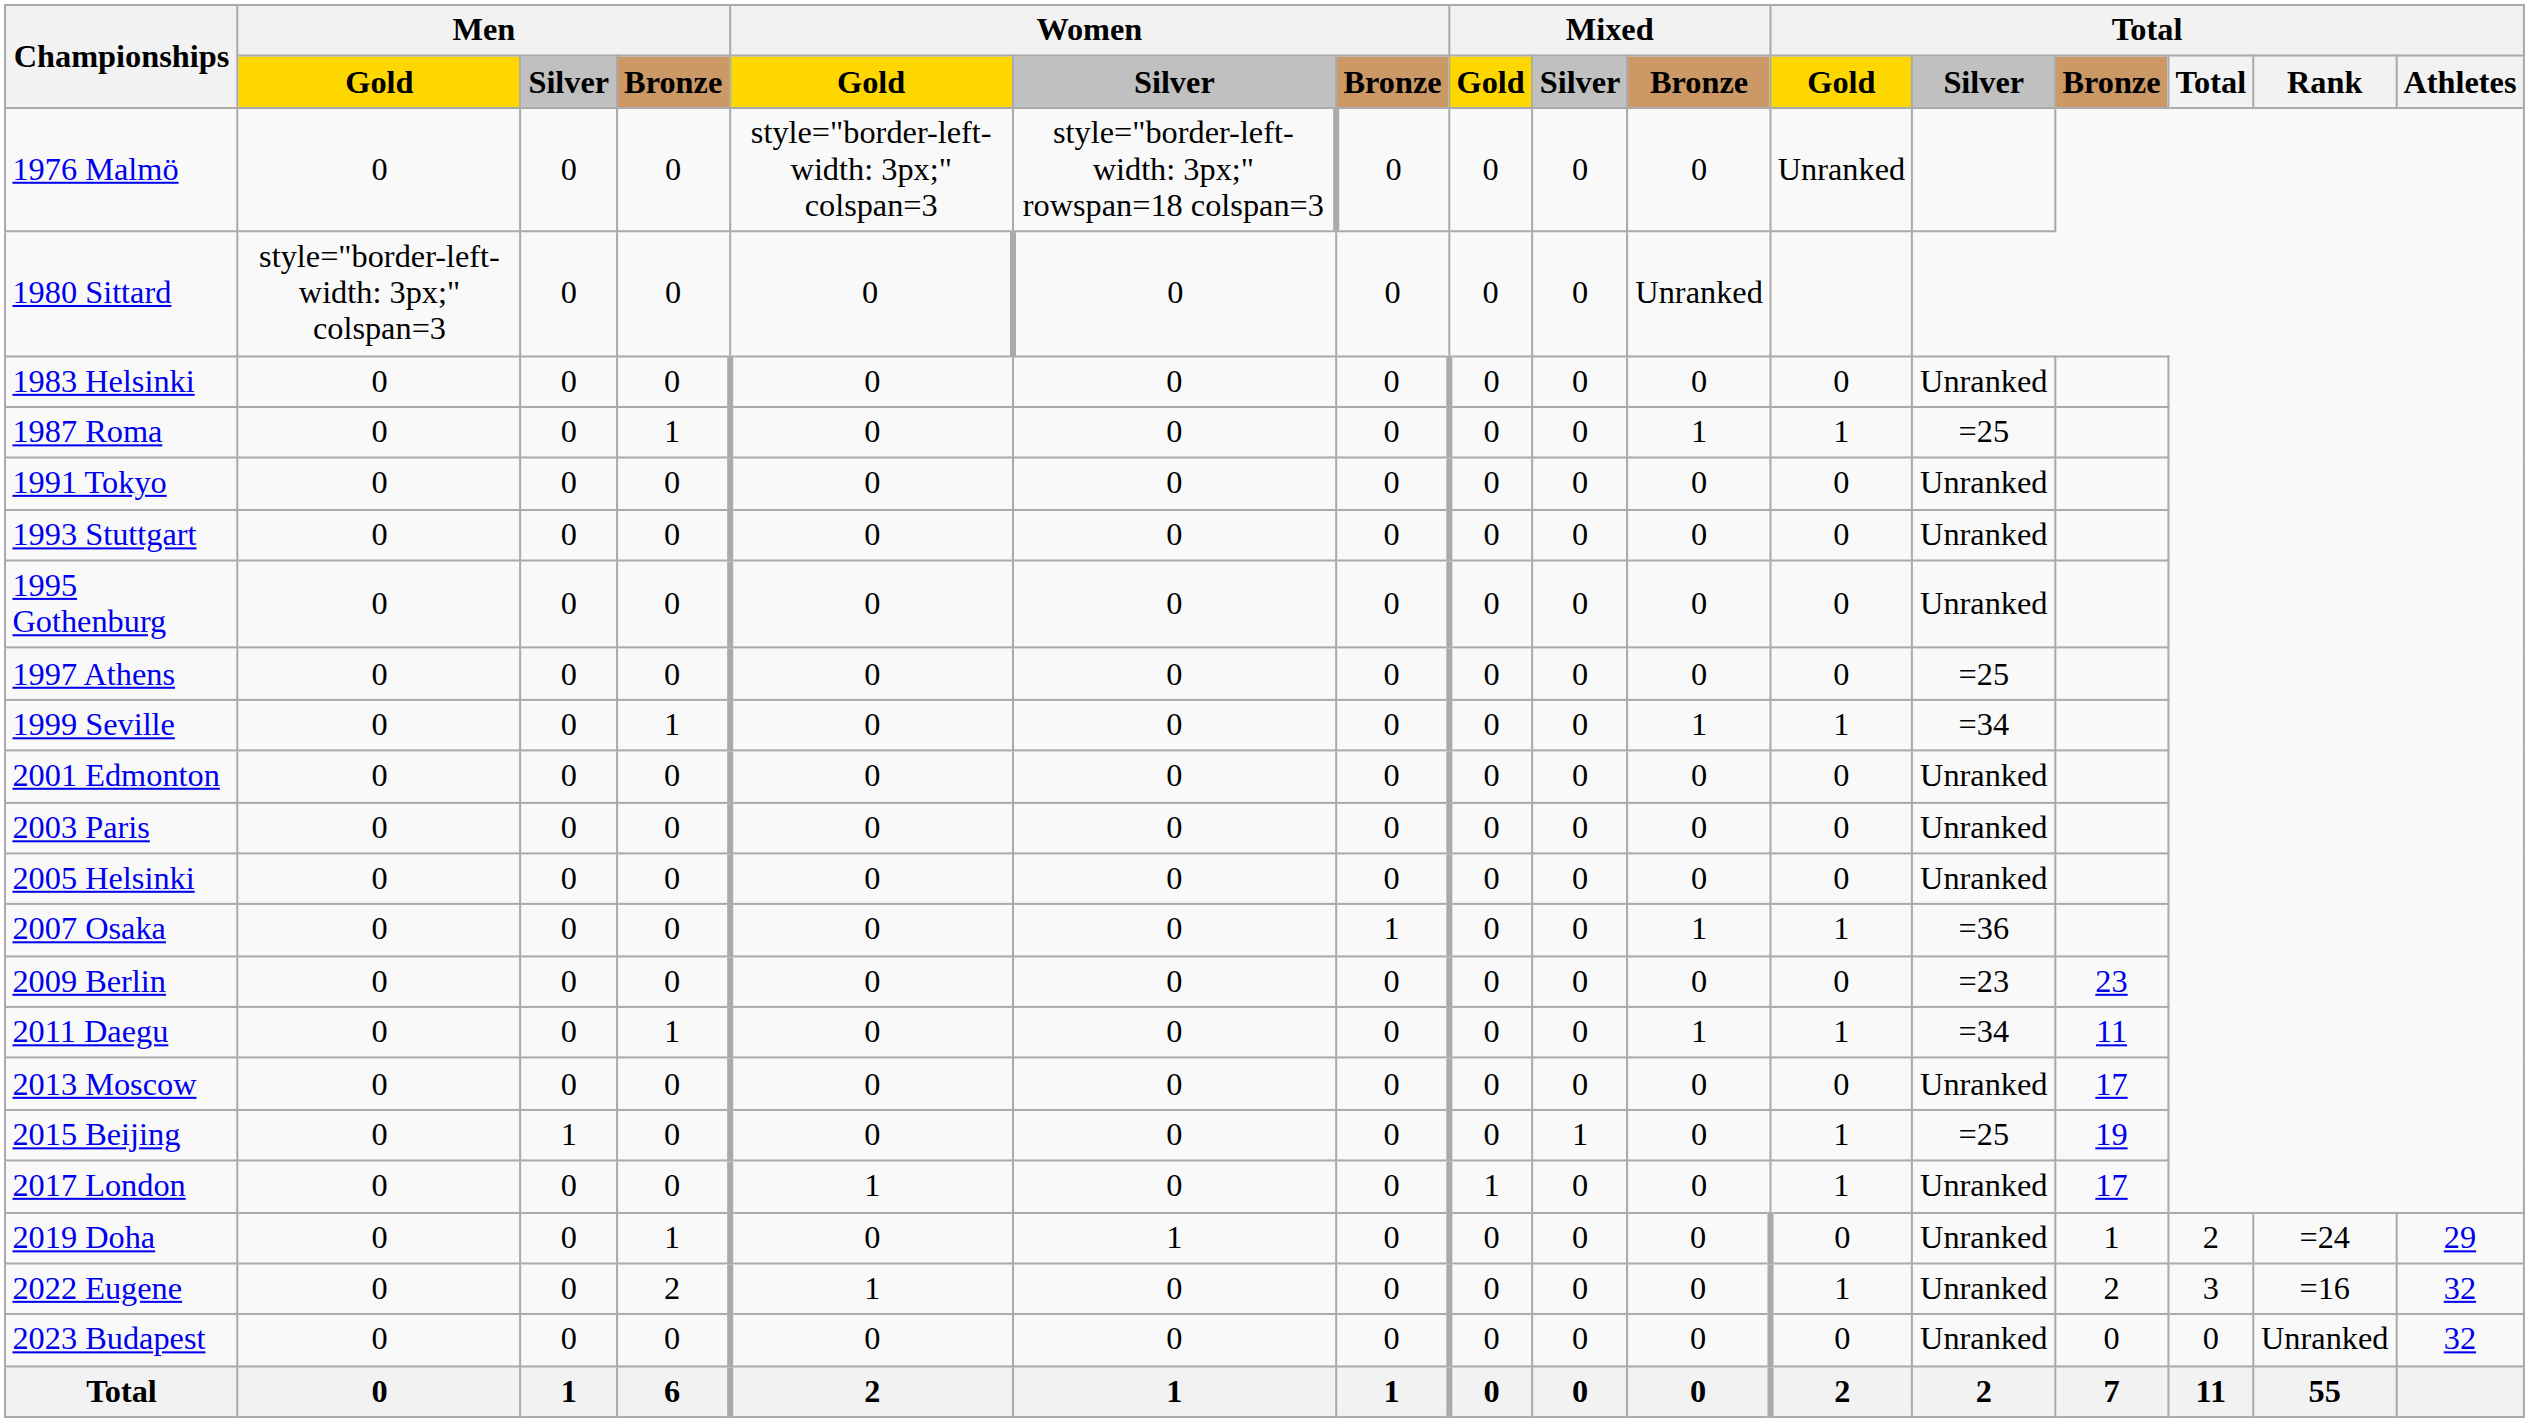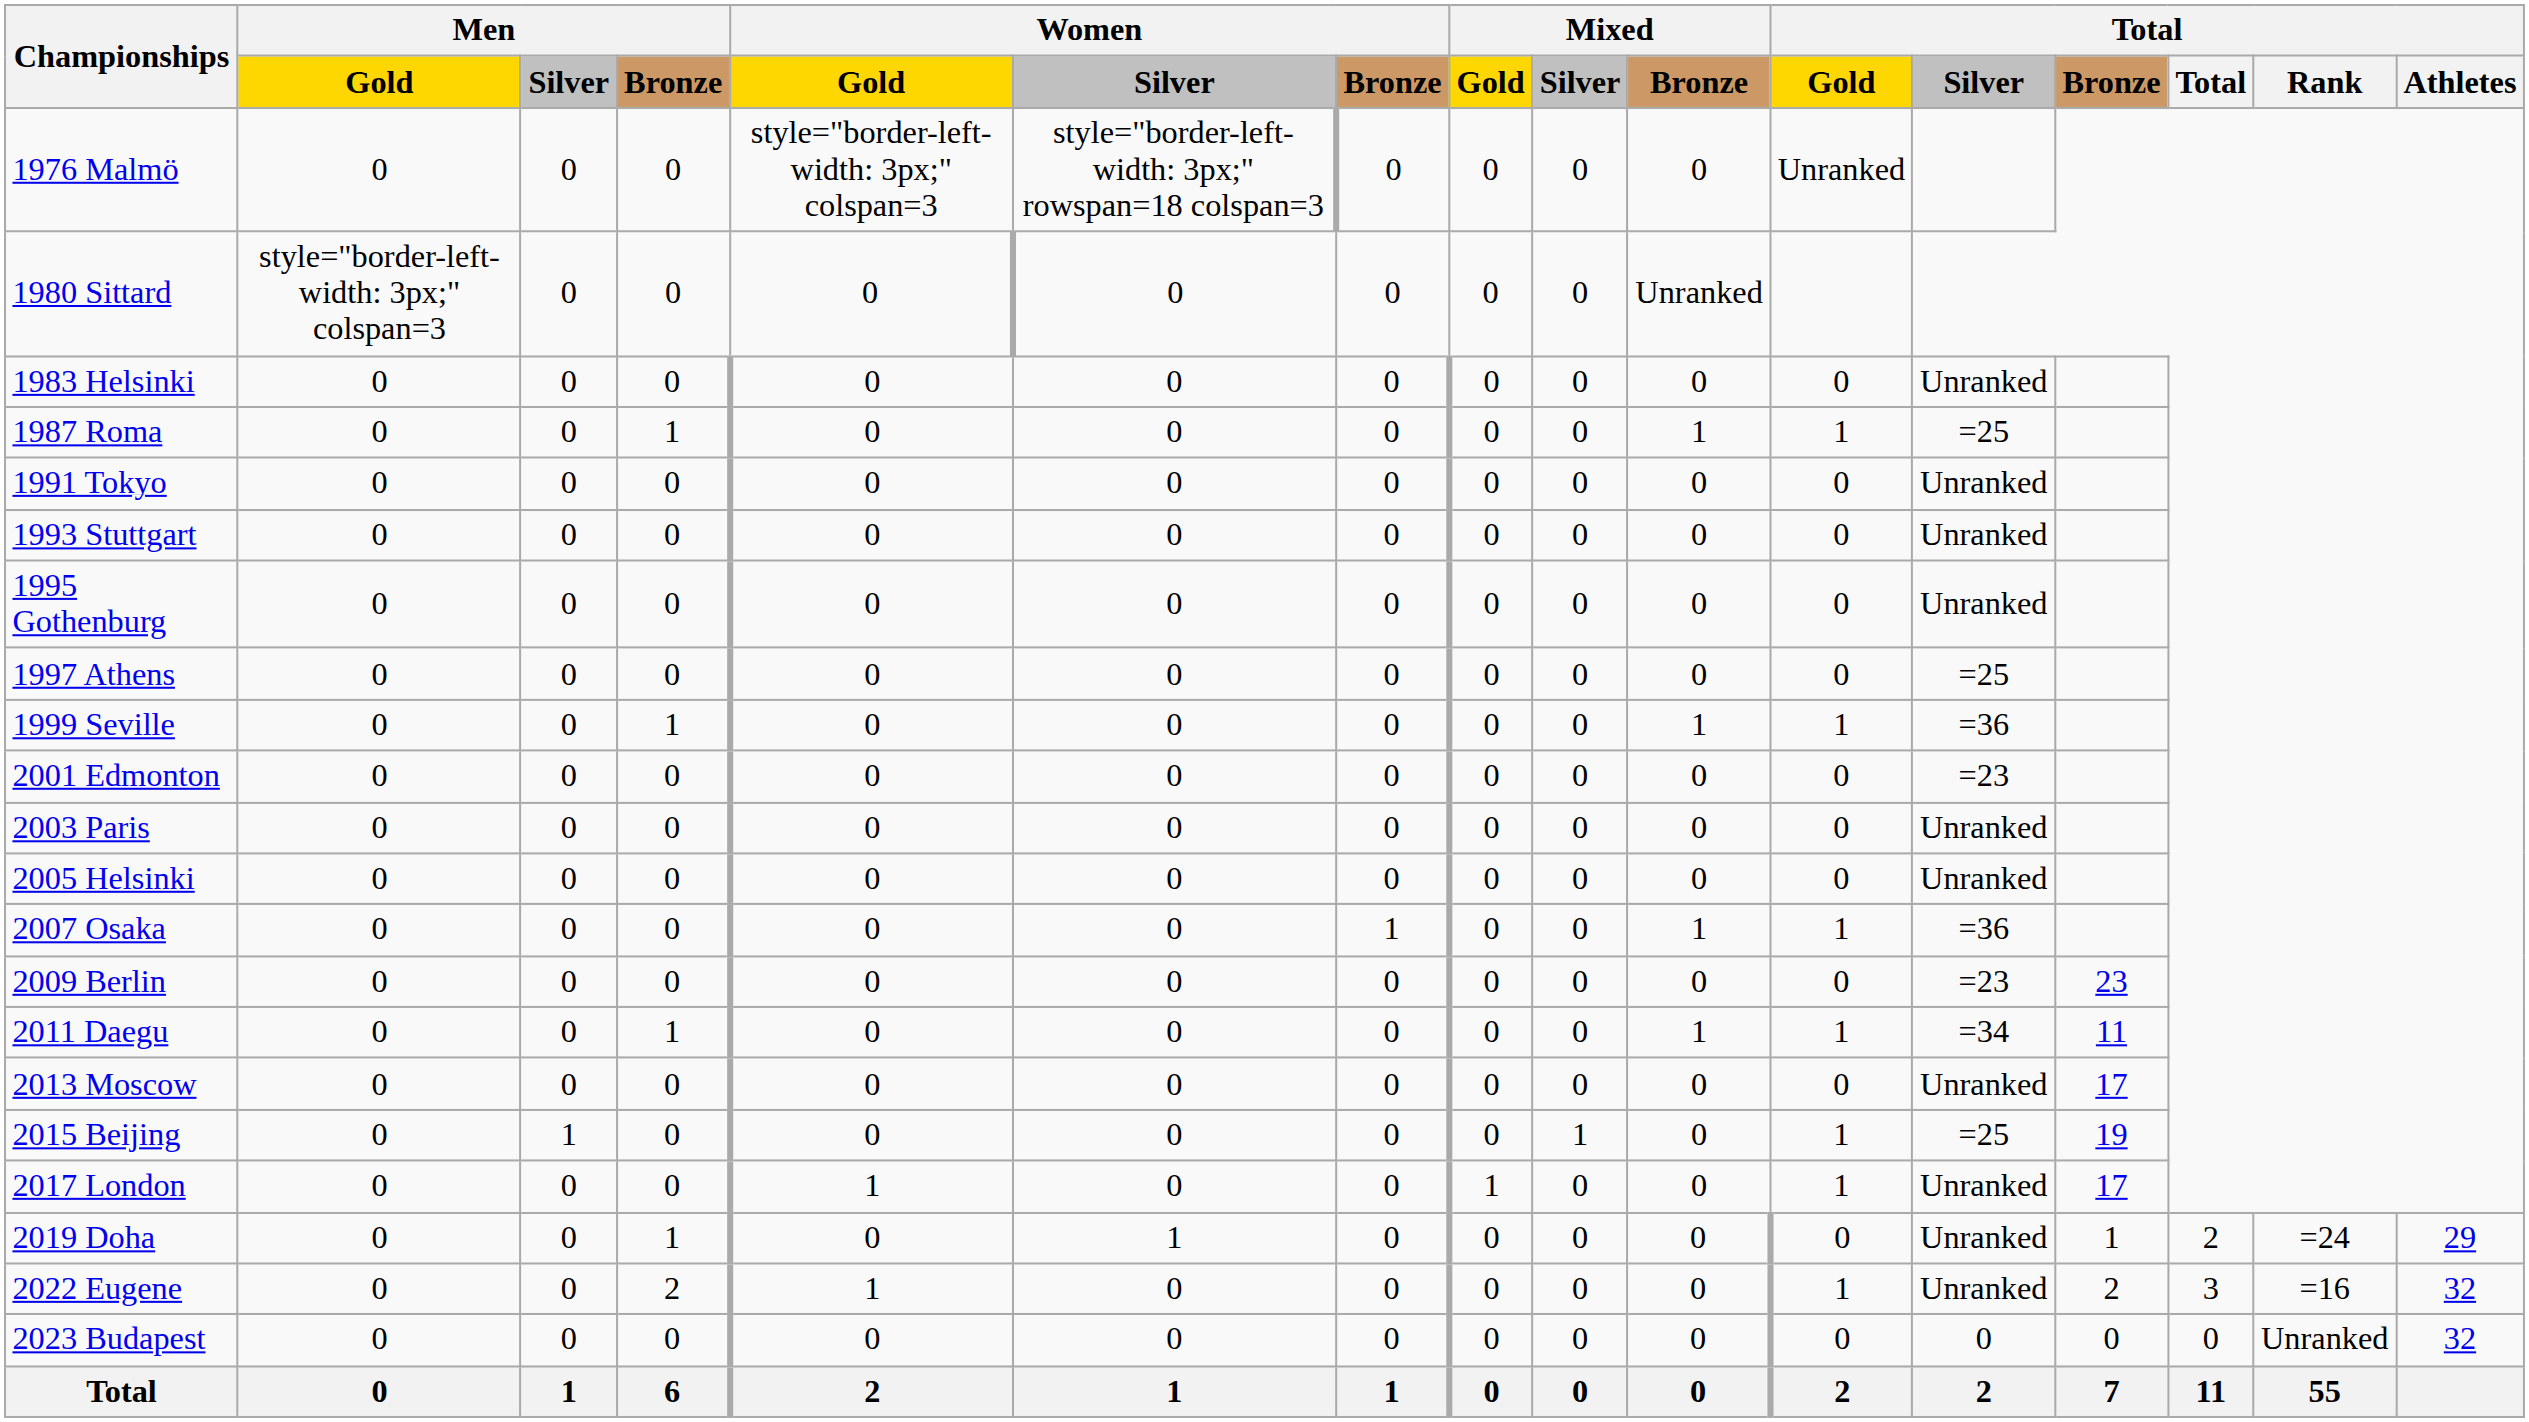(1984, 724) =34 -> (1984, 724) =36
(1984, 775) Unranked -> (1984, 775) =23
(1984, 1339) Unranked -> (1984, 1339) 0
